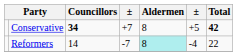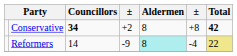(127, 28) +7 -> (127, 28) +2
(194, 28) +5 -> (194, 28) +8
(126, 43) -7 -> (126, 43) -9
(214, 43) no background -> (214, 43) khaki background
